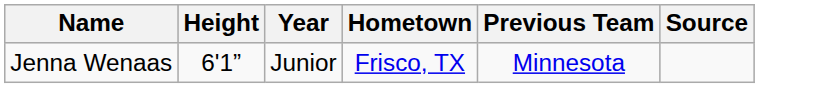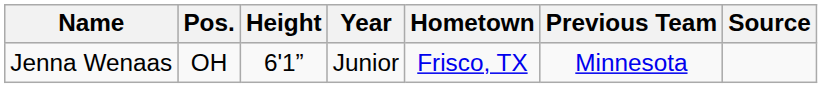+ column: (209, 23)
